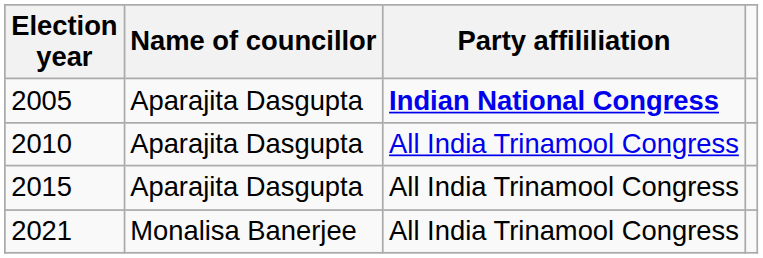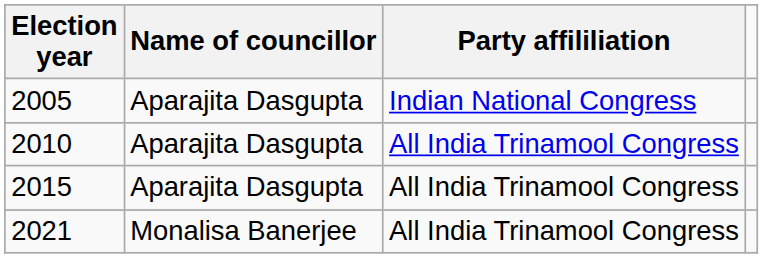(554, 100) bold -> (543, 100) normal
